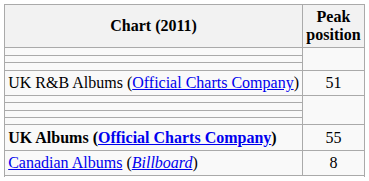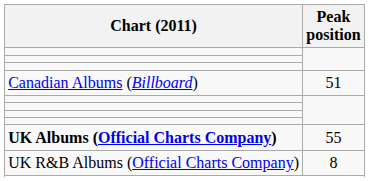(154, 82) UK R&B Albums (Official Charts Company) -> (103, 82) Canadian Albums (Billboard)
(103, 162) Canadian Albums (Billboard) -> (154, 162) UK R&B Albums (Official Charts Company)
